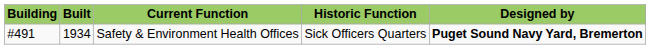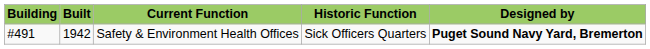(77, 34) 1934 -> (77, 34) 1942
